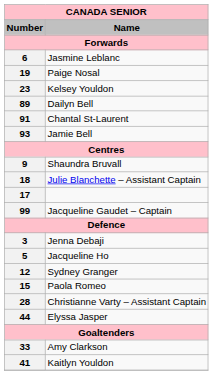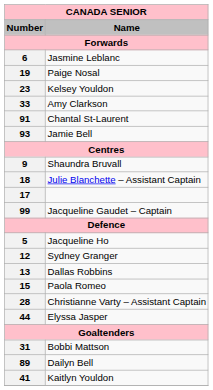rows swapped: (25, 104) <-> (25, 348)
- row: (25, 241)
+ row: (25, 271)
+ row: (25, 348)
